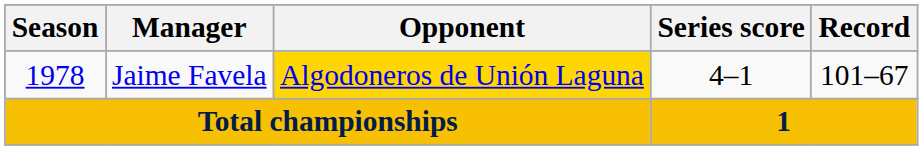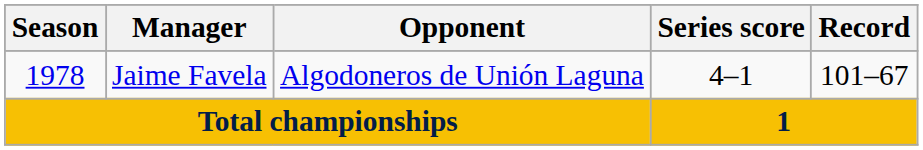(462, 74) gold background -> (462, 74) no background
